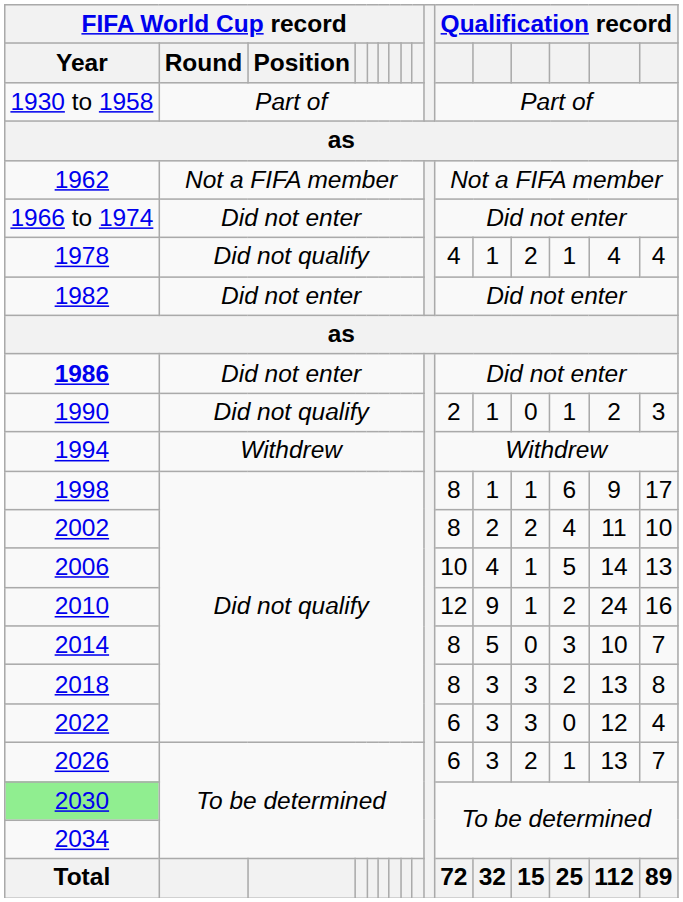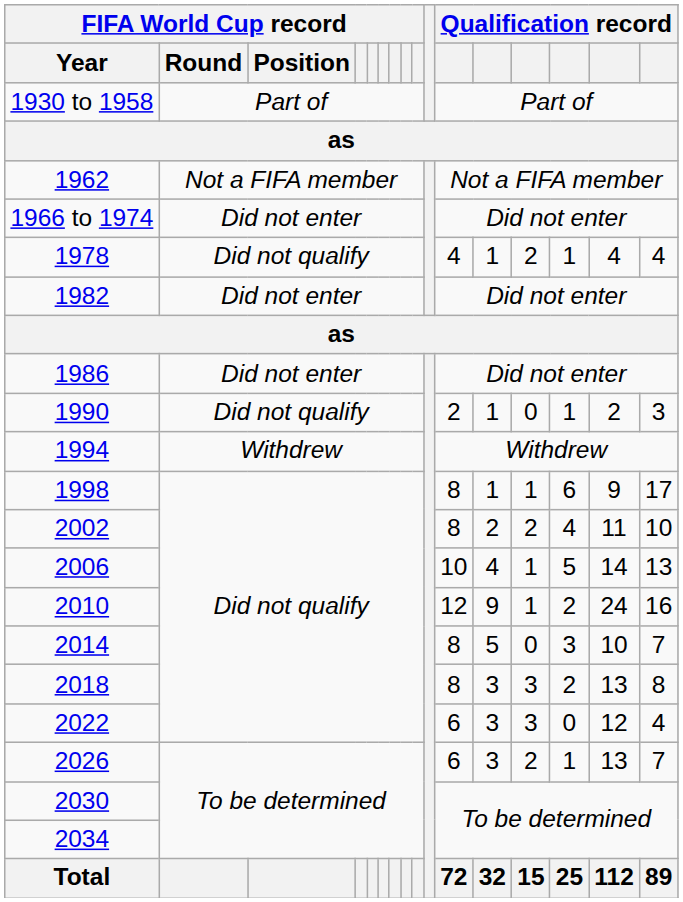(82, 373) bold -> (82, 373) normal
(82, 800) lightgreen background -> (82, 800) no background
